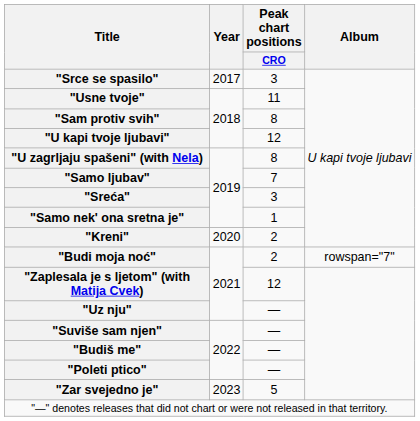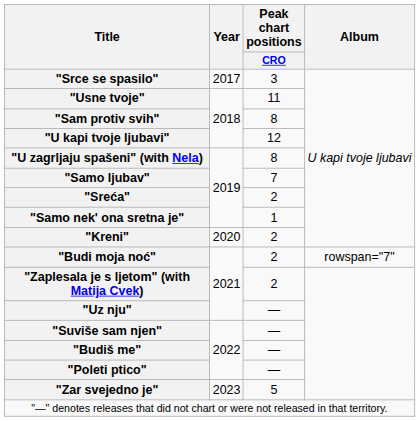(274, 197) 3 -> (274, 197) 2
(274, 283) 12 -> (274, 283) 2
